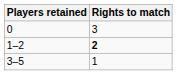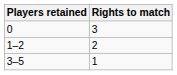(95, 45) bold -> (95, 45) normal
